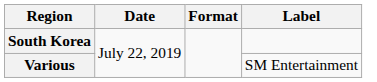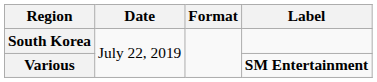(301, 65) normal -> (307, 65) bold
